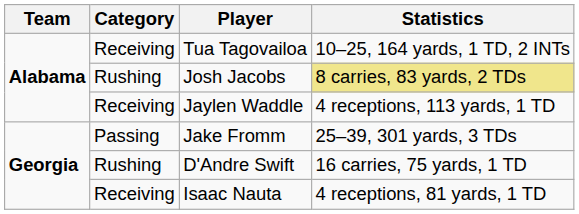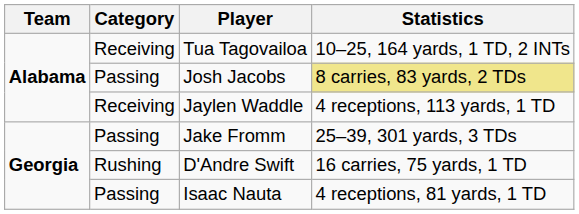(128, 77) Rushing -> (127, 77) Passing
(134, 194) Receiving -> (127, 194) Passing
